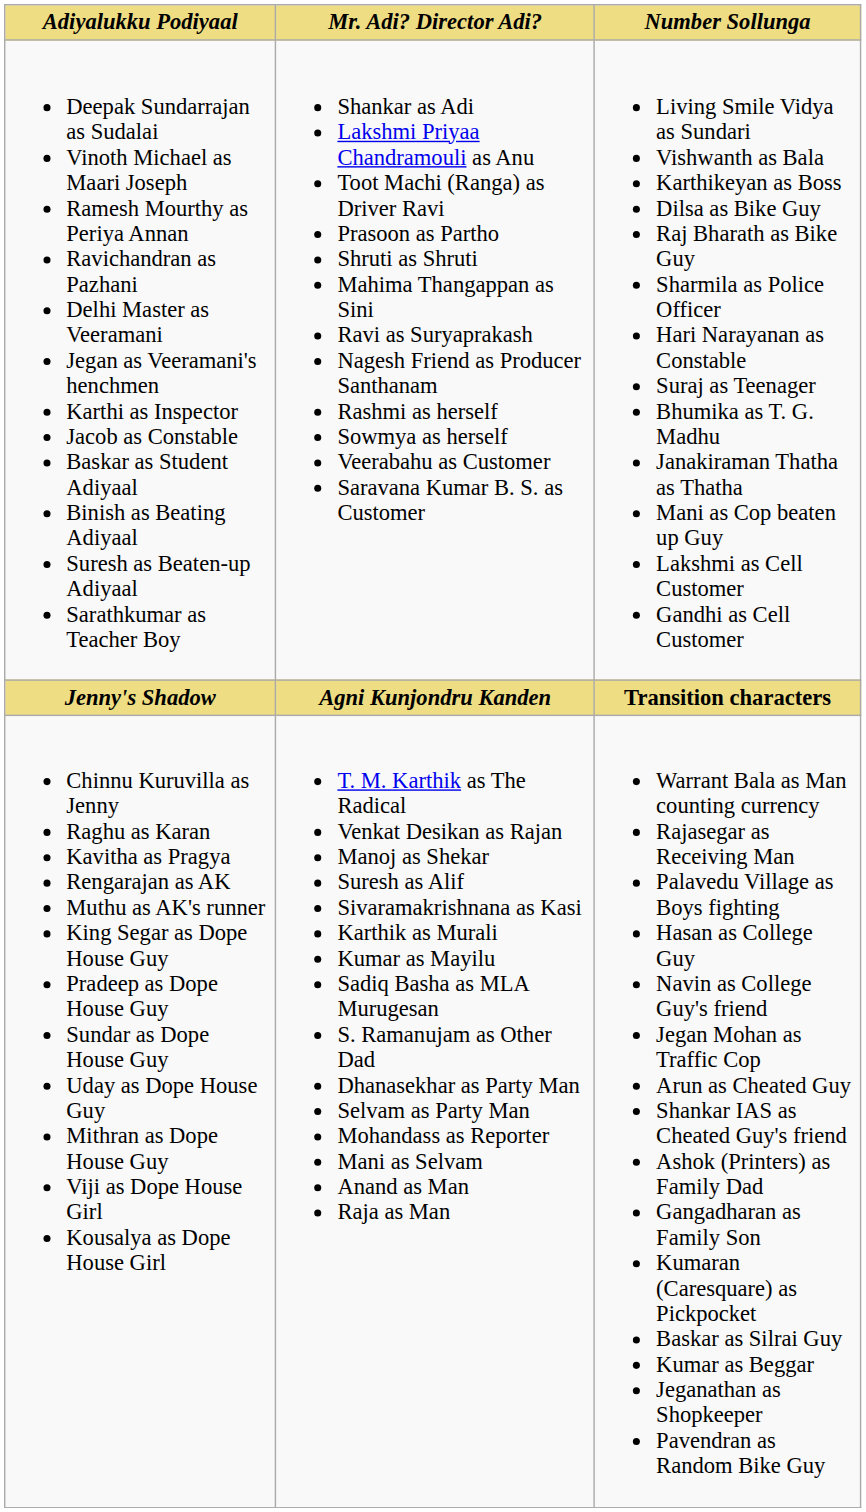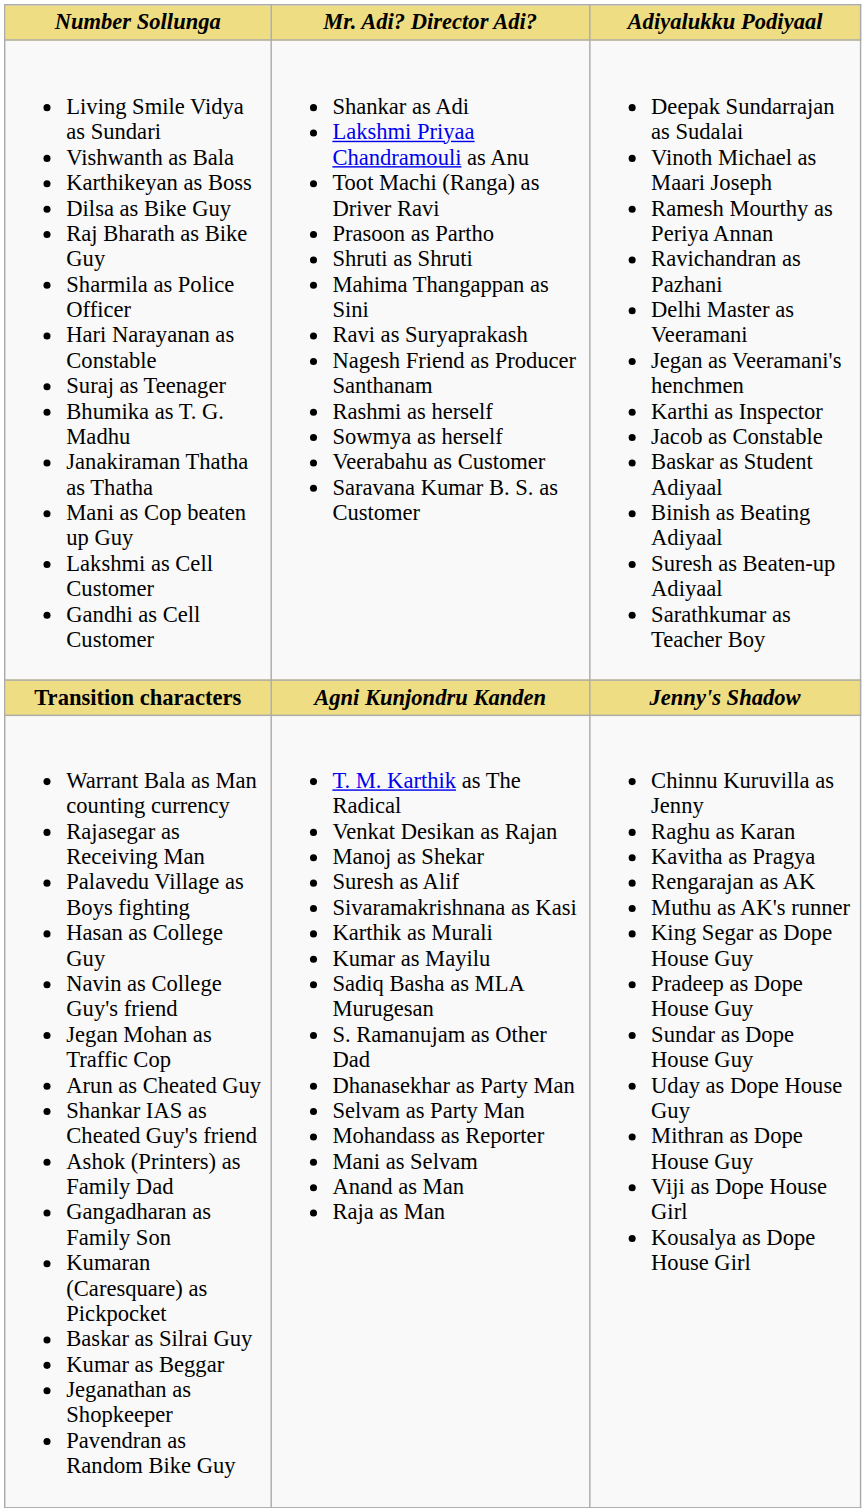columns swapped: (140, 22) <-> (728, 22)
